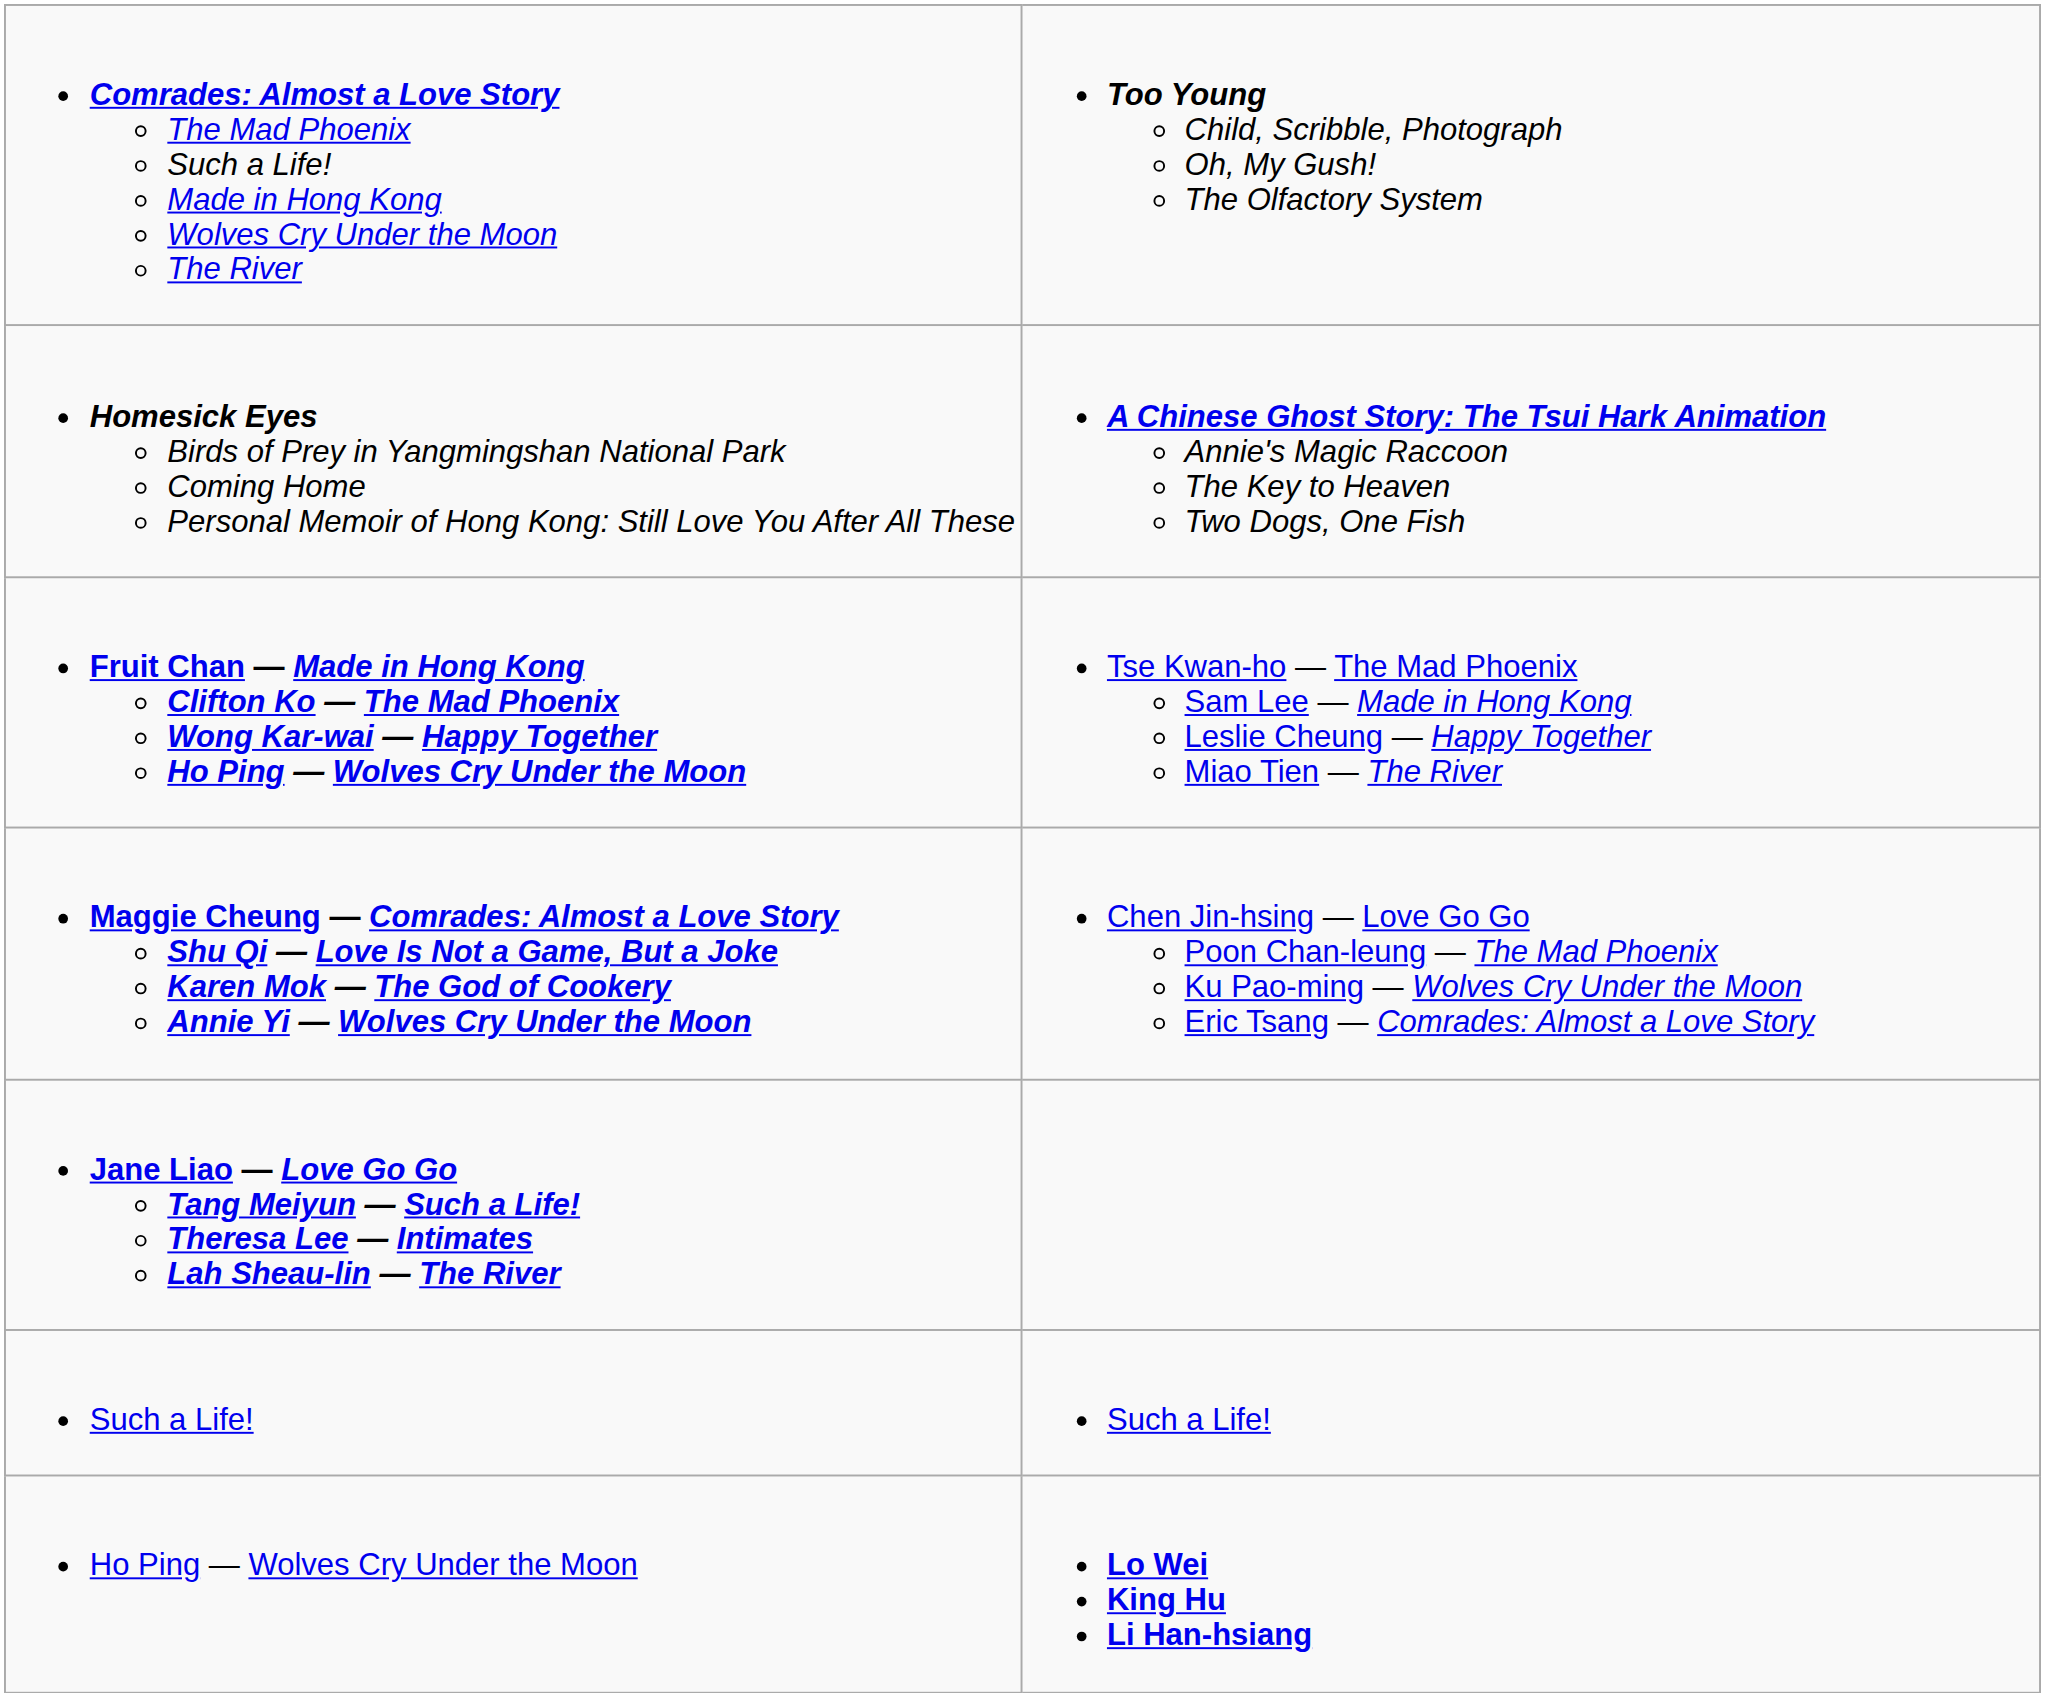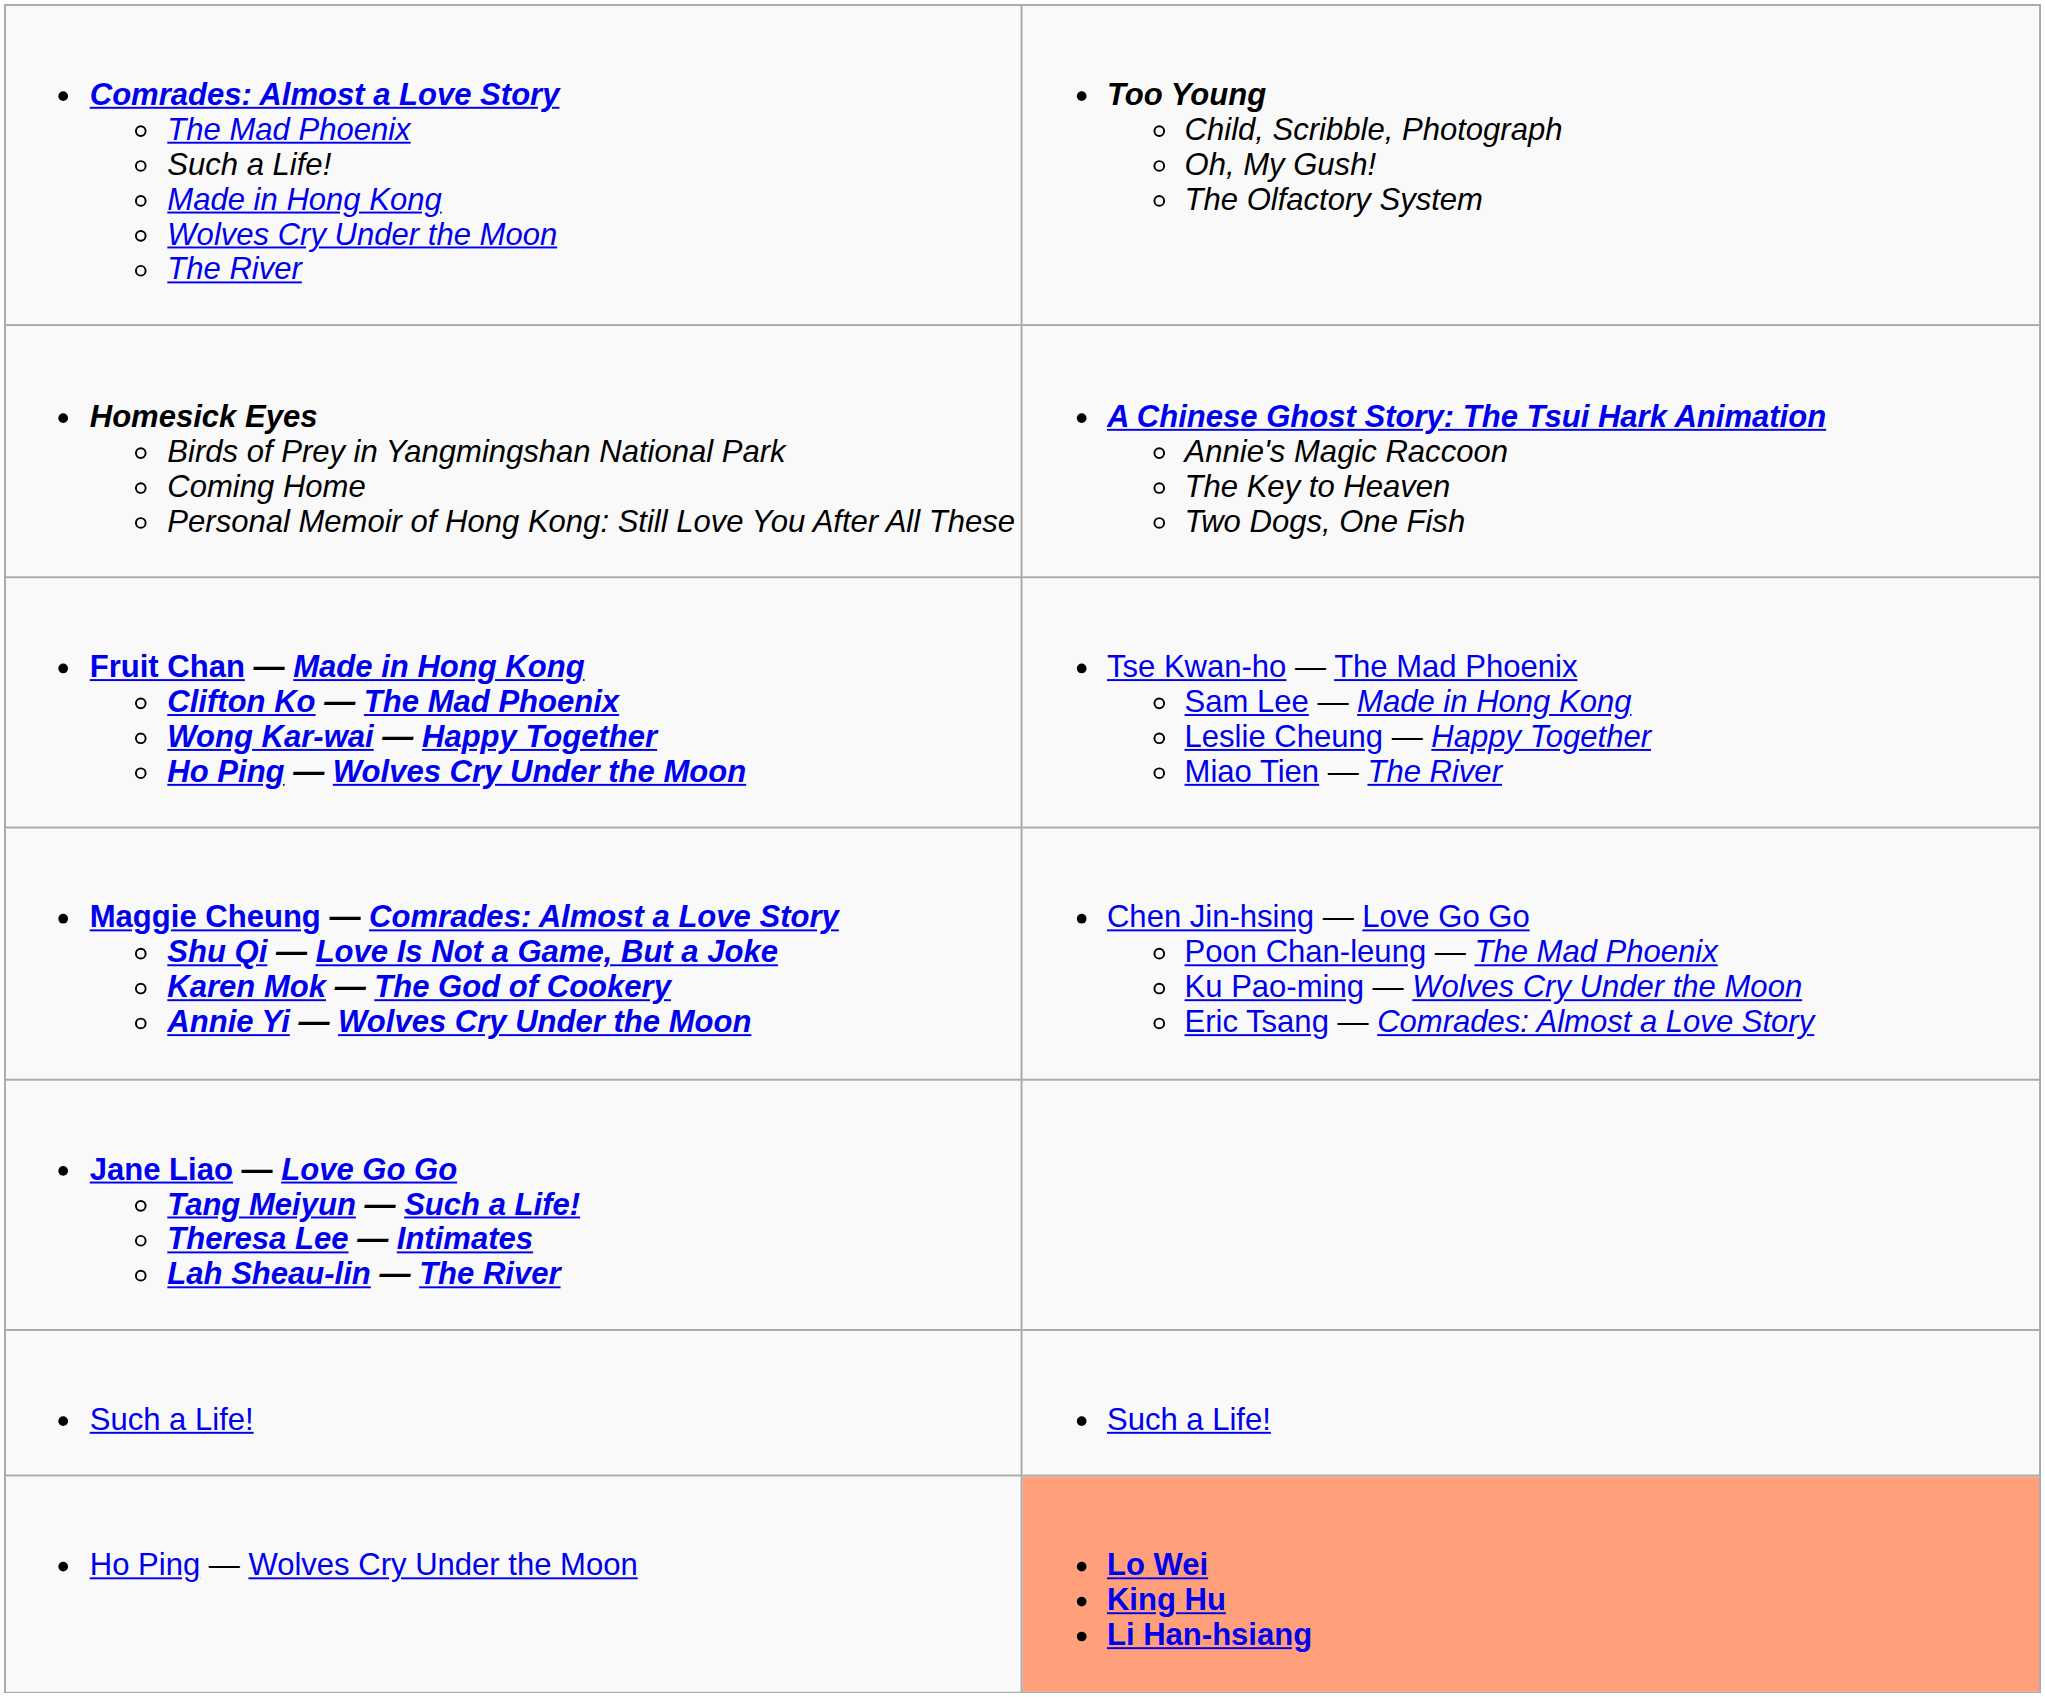(1531, 1601) no background -> (1531, 1601) lightsalmon background
